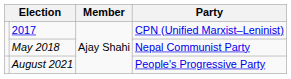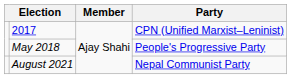(192, 47) Nepal Communist Party -> (200, 47) People's Progressive Party
(200, 64) People's Progressive Party -> (192, 64) Nepal Communist Party
